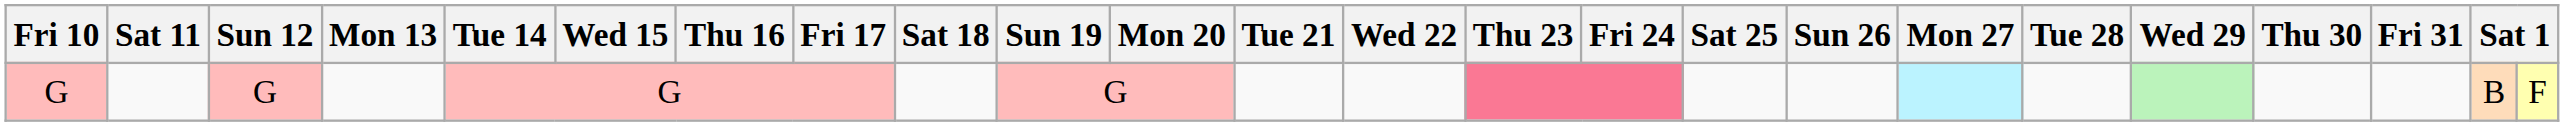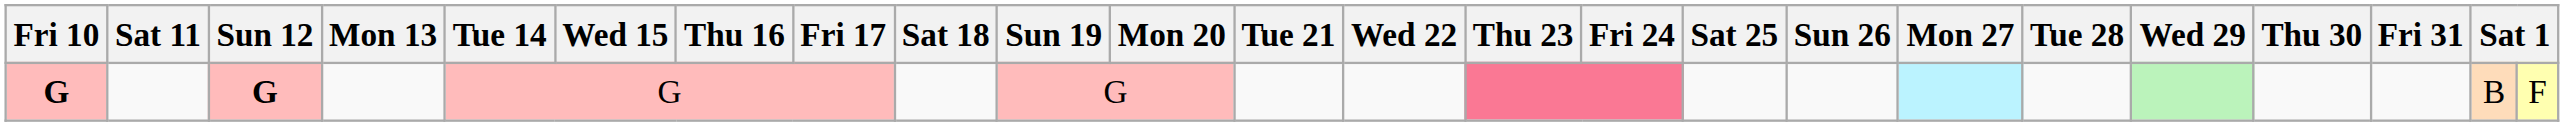(56, 91) normal -> (56, 91) bold
(265, 91) normal -> (265, 91) bold
